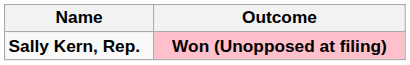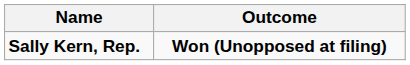(279, 45) pink background -> (279, 45) no background
